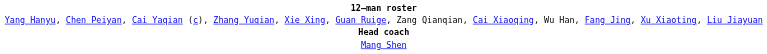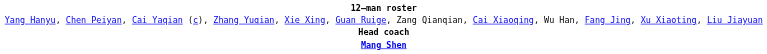(384, 45) normal -> (384, 45) bold
